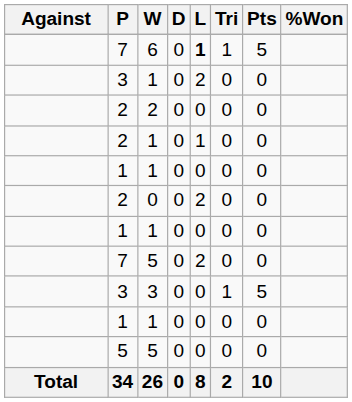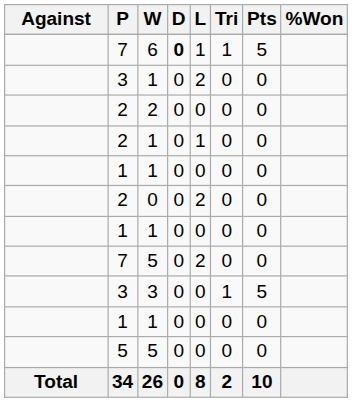(179, 49) normal -> (179, 49) bold
(200, 49) bold -> (200, 49) normal
